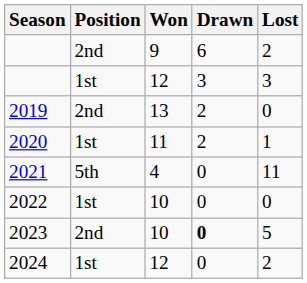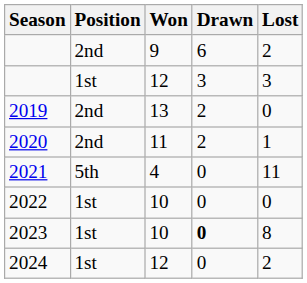(86, 141) 1st -> (89, 141) 2nd
(89, 232) 2nd -> (86, 232) 1st
(267, 232) 5 -> (267, 232) 8
